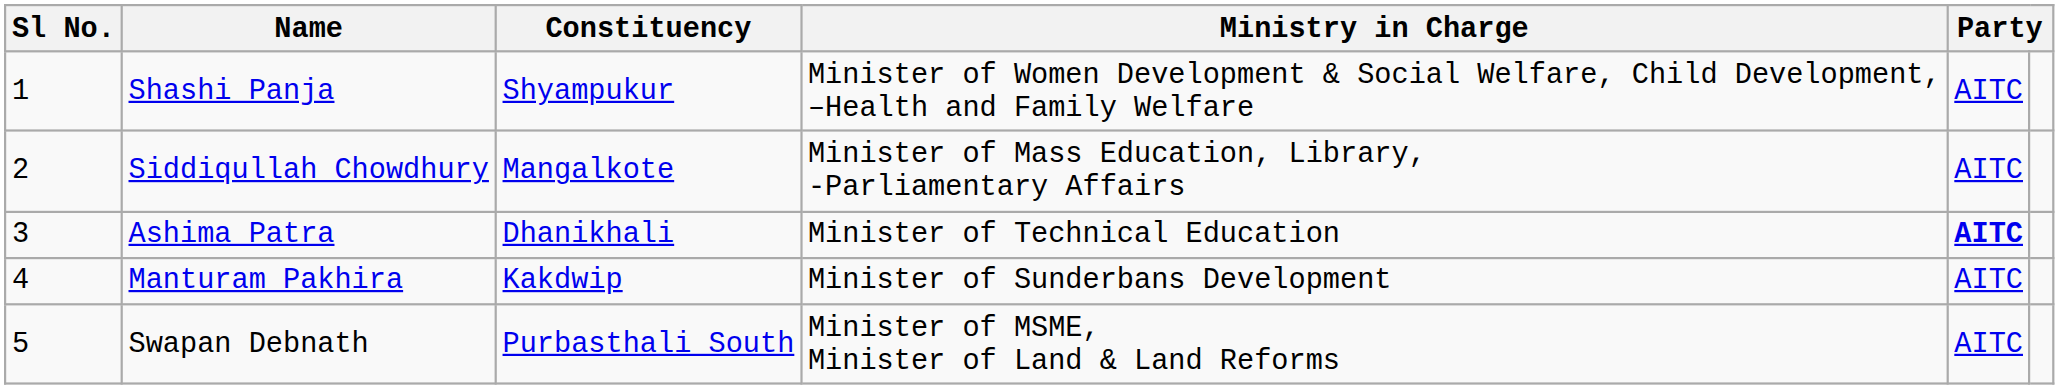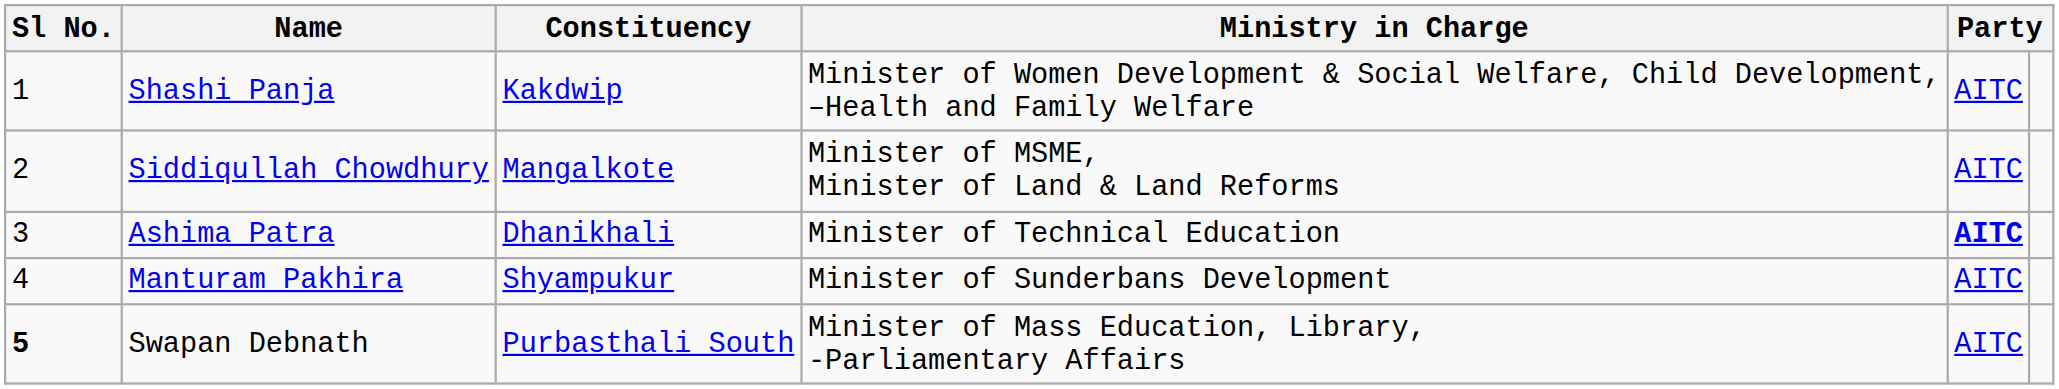(588, 92) Shyampukur -> (563, 92) Kakdwip
(1117, 171) Minister of Mass Education, Library, -Parliamentary Affairs -> (1074, 171) Minister of MSME, Minister of Land & Land Reforms
(563, 281) Kakdwip -> (588, 281) Shyampukur
(20, 344) normal -> (20, 344) bold
(1074, 344) Minister of MSME, Minister of Land & Land Reforms -> (1117, 344) Minister of Mass Education, Library, -Parliamentary Affairs
